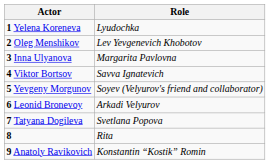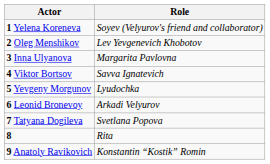(118, 27) Lyudochka -> (180, 27) Soyev (Velyurov's friend and collaborator)
(180, 89) Soyev (Velyurov's friend and collaborator) -> (118, 89) Lyudochka
